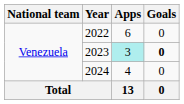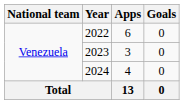(128, 52) paleturquoise background -> (128, 52) no background
(161, 52) bold -> (161, 52) normal
